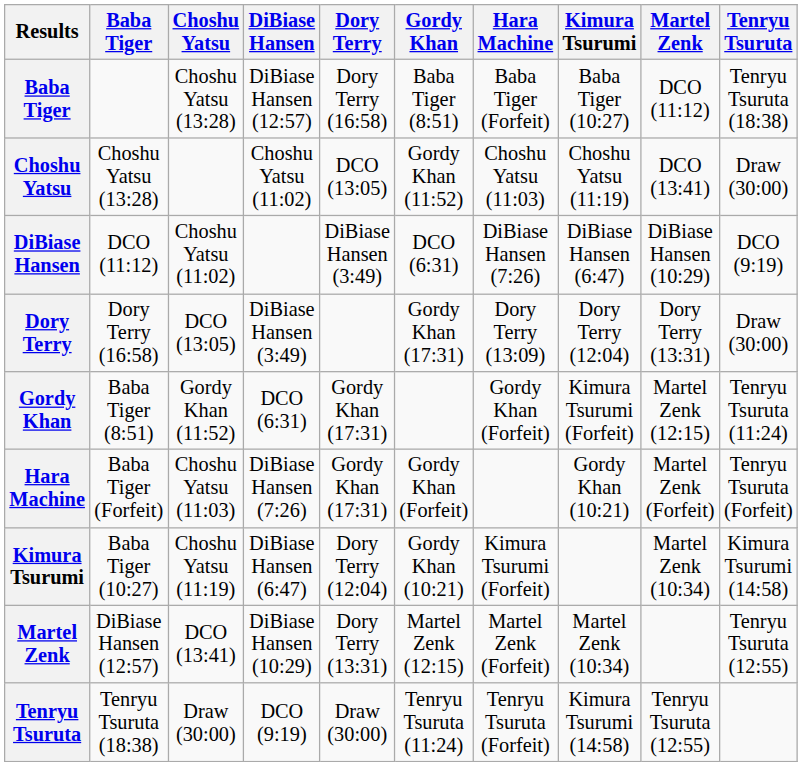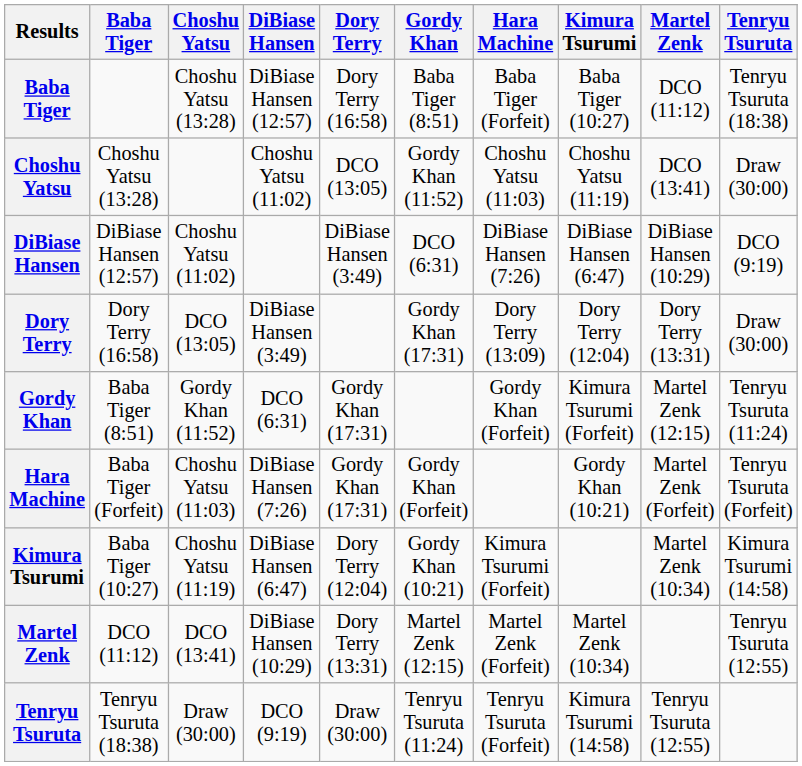(129, 254) DCO (11:12) -> (129, 254) DiBiase Hansen (12:57)
(129, 644) DiBiase Hansen (12:57) -> (129, 644) DCO (11:12)
